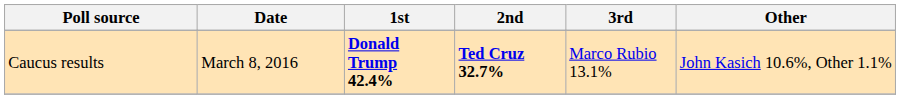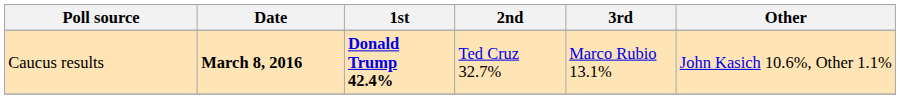(250, 62) normal -> (252, 62) bold
(491, 62) bold -> (489, 62) normal
